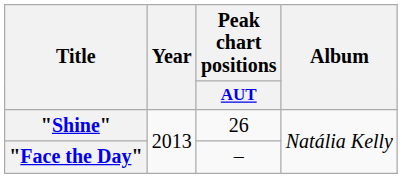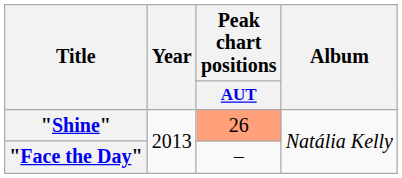(239, 125) no background -> (239, 125) lightsalmon background
